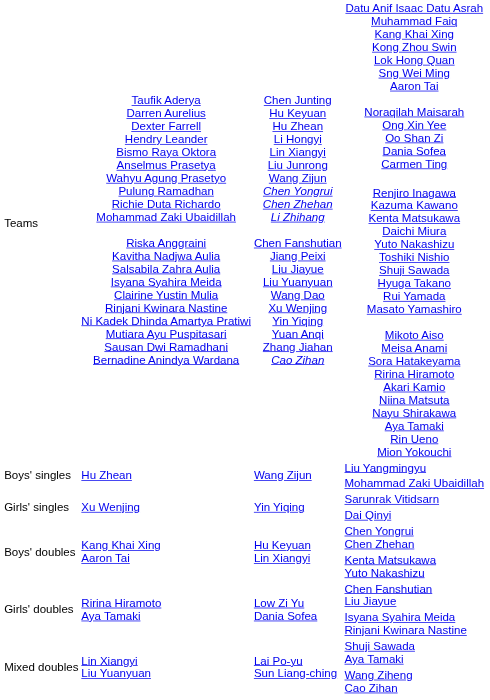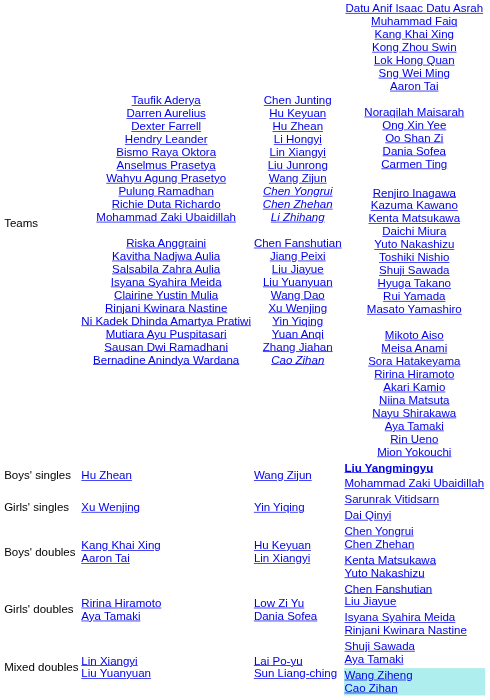(385, 468) normal -> (389, 468) bold
(379, 681) no background -> (379, 681) paleturquoise background
